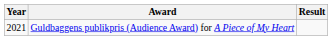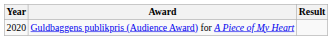(16, 27) 2021 -> (16, 27) 2020
